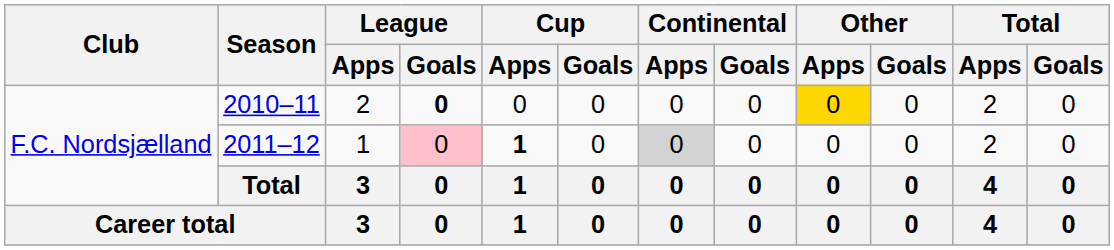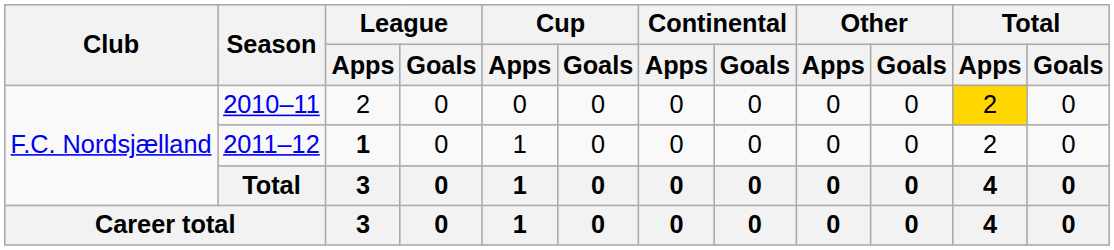(441, 104) bold -> (441, 104) normal
(833, 104) gold background -> (833, 104) no background
(990, 104) no background -> (990, 104) gold background
(363, 144) normal -> (363, 144) bold
(441, 144) pink background -> (441, 144) no background
(520, 144) bold -> (520, 144) normal
(677, 144) lightgrey background -> (677, 144) no background
